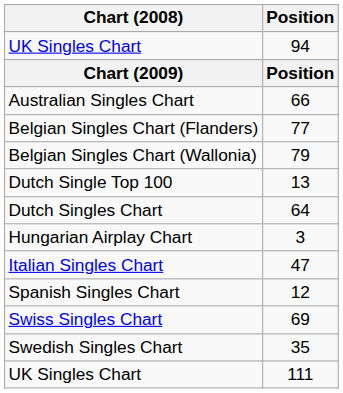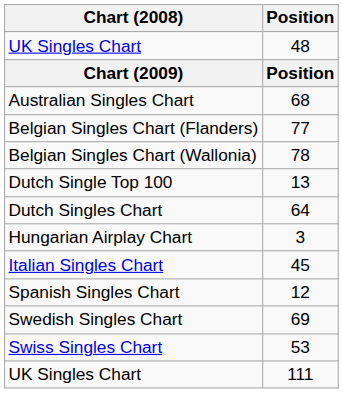(300, 45) 94 -> (300, 45) 48
(300, 100) 66 -> (300, 100) 68
(300, 155) 79 -> (300, 155) 78
(300, 264) 47 -> (300, 264) 45
(85, 319) Swiss Singles Chart -> (95, 319) Swedish Singles Chart
(95, 347) Swedish Singles Chart -> (85, 347) Swiss Singles Chart
(300, 347) 35 -> (300, 347) 53
